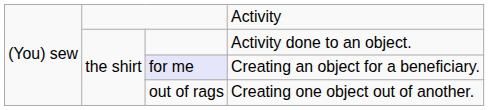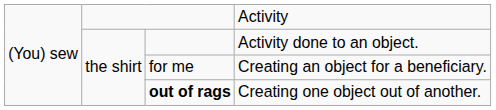(171, 67) lavender background -> (171, 67) no background
(186, 92) normal -> (190, 92) bold
